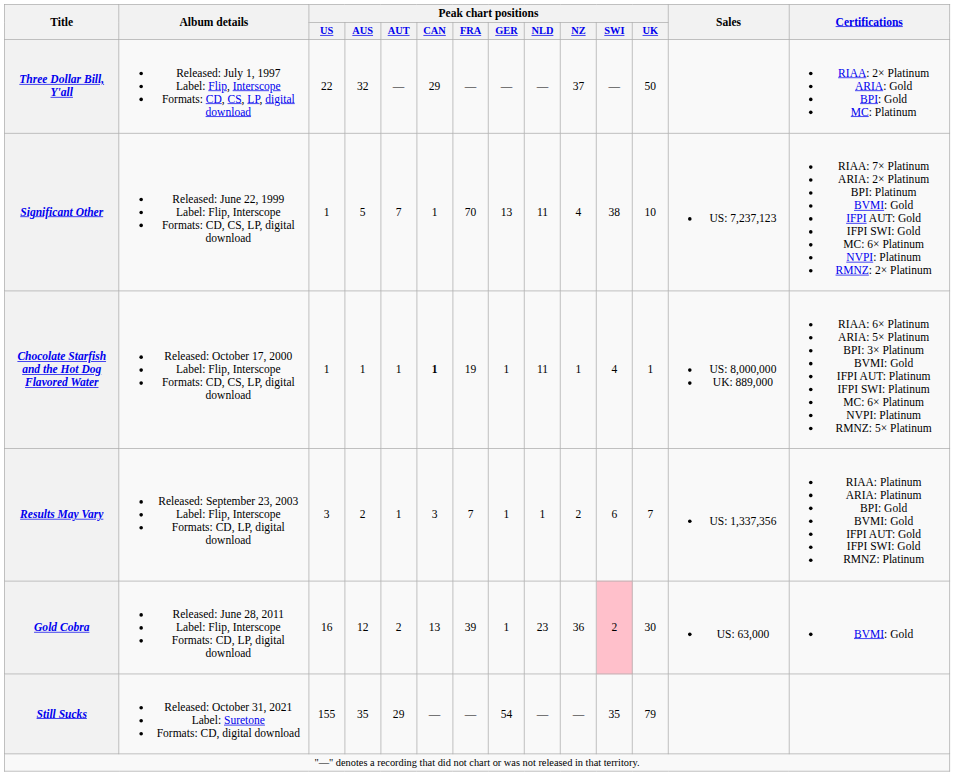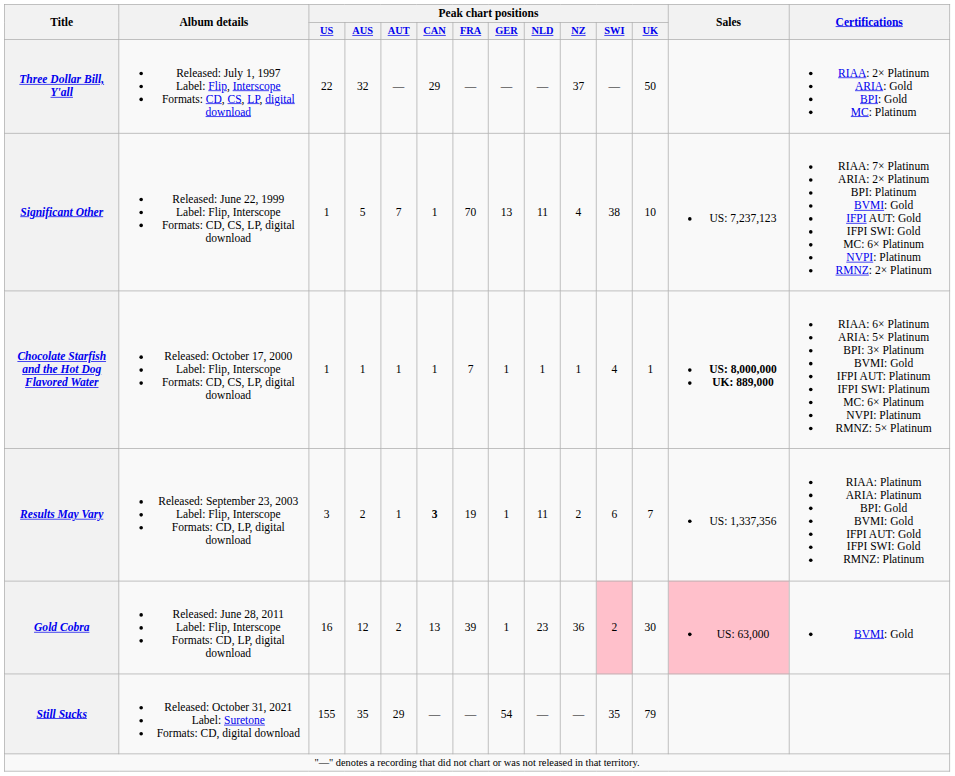(435, 369) bold -> (435, 369) normal
(471, 369) 19 -> (471, 369) 7
(542, 369) 11 -> (542, 369) 1
(729, 376) normal -> (729, 376) bold
(435, 514) normal -> (435, 514) bold
(471, 514) 7 -> (471, 514) 19
(542, 514) 1 -> (542, 514) 11
(729, 634) no background -> (729, 634) pink background
